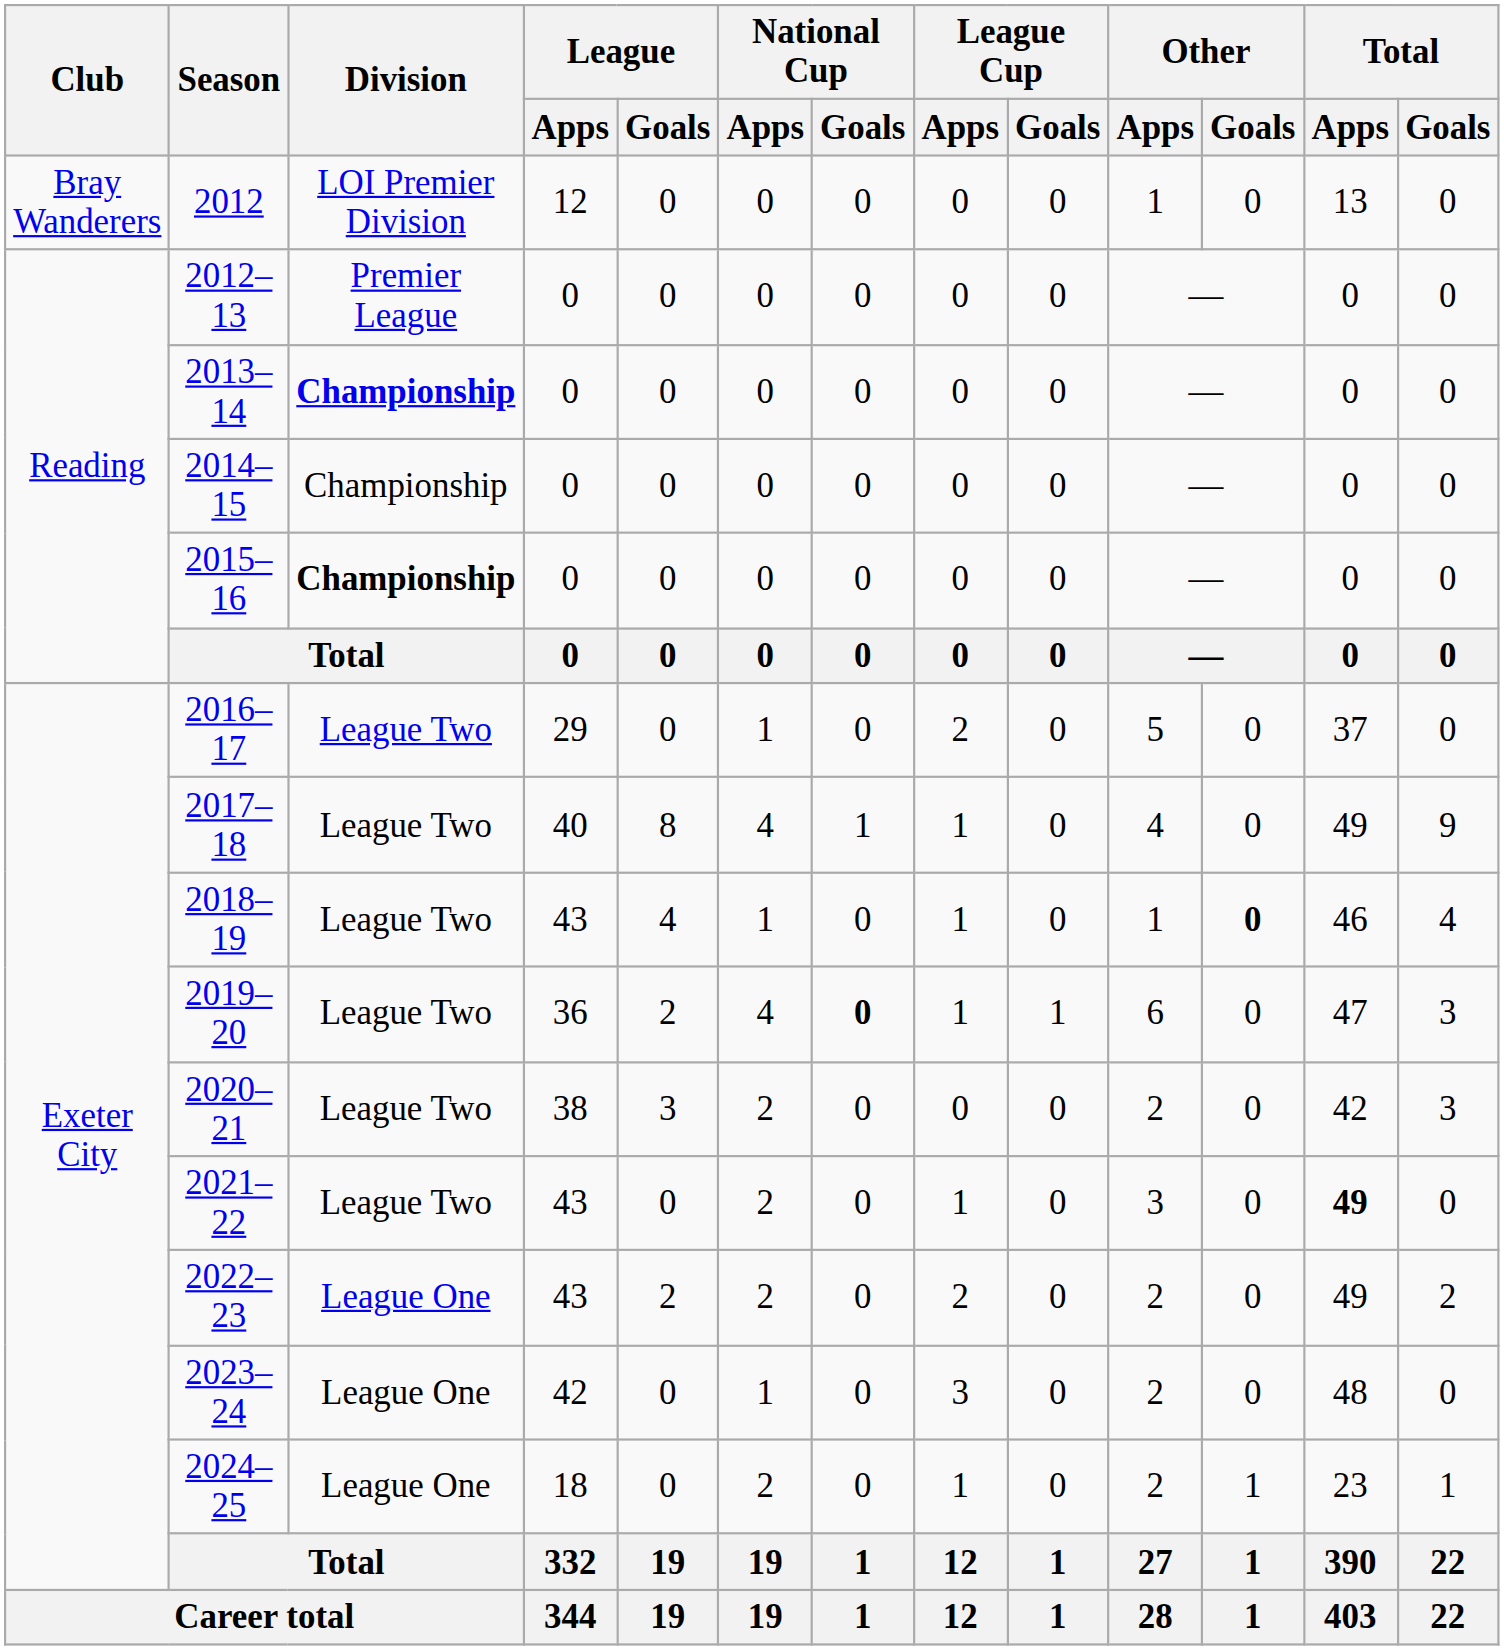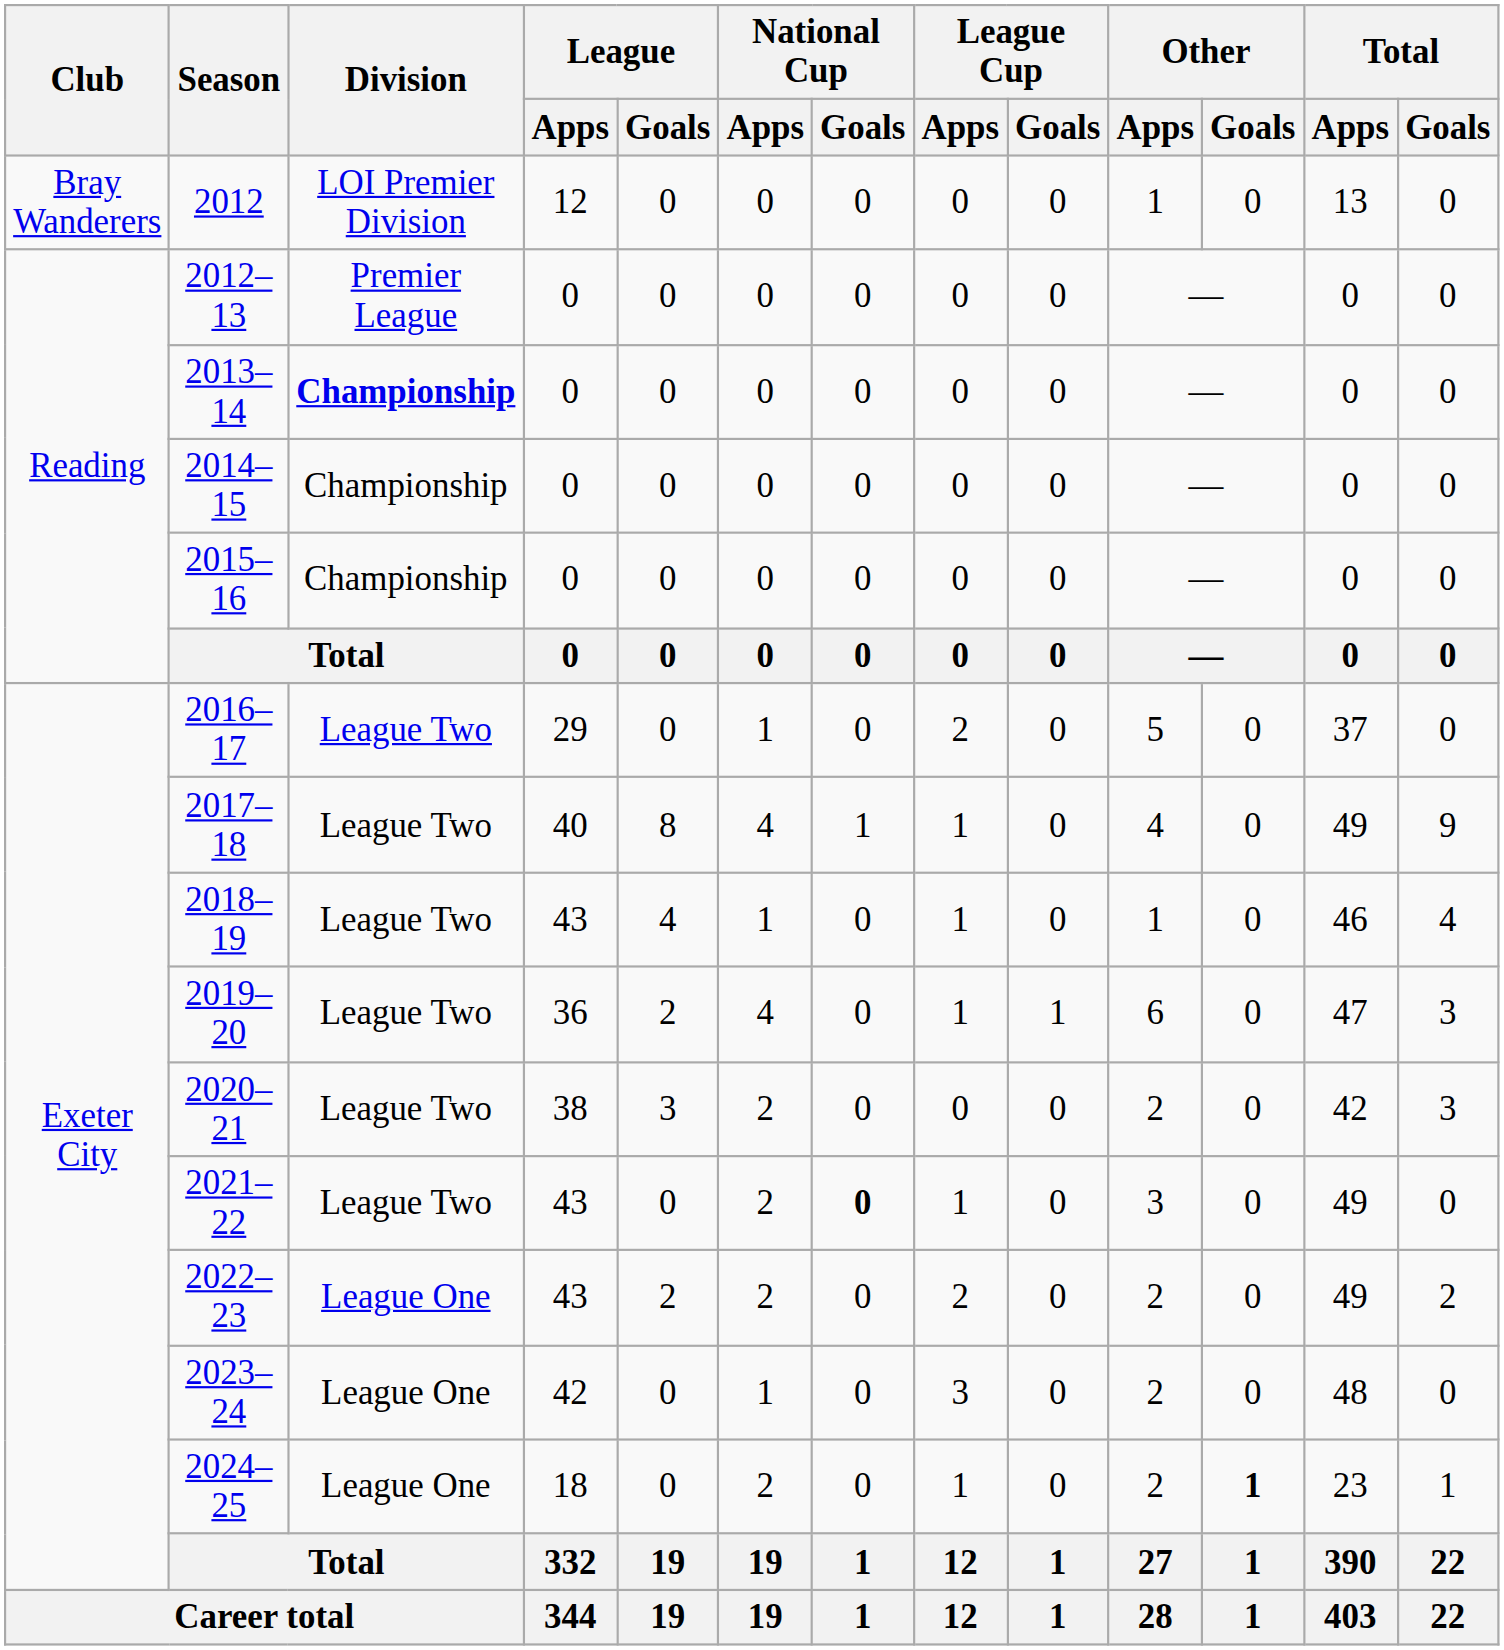(406, 579) bold -> (406, 579) normal
(1253, 918) bold -> (1253, 918) normal
(863, 1013) bold -> (863, 1013) normal
(863, 1202) normal -> (863, 1202) bold
(1350, 1202) bold -> (1350, 1202) normal
(1253, 1486) normal -> (1253, 1486) bold
